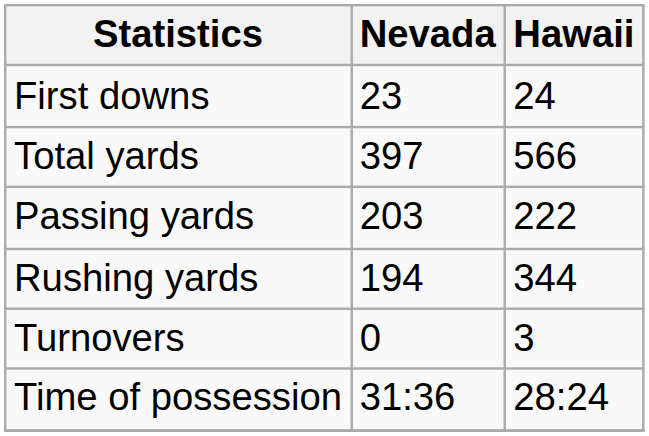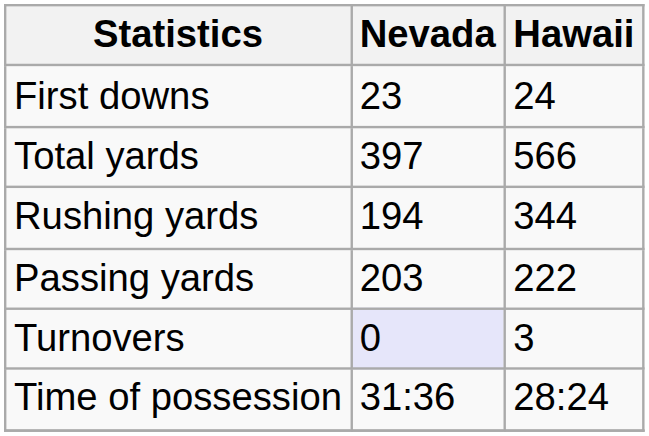rows swapped: (136, 277) <-> (134, 216)
(370, 338) no background -> (370, 338) lavender background
